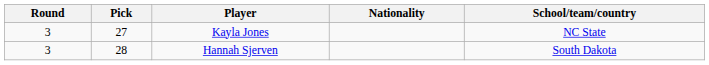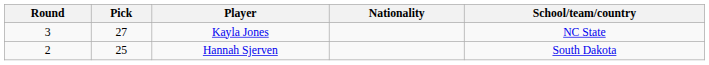(48, 50) 3 -> (48, 50) 2
(121, 50) 28 -> (121, 50) 25
